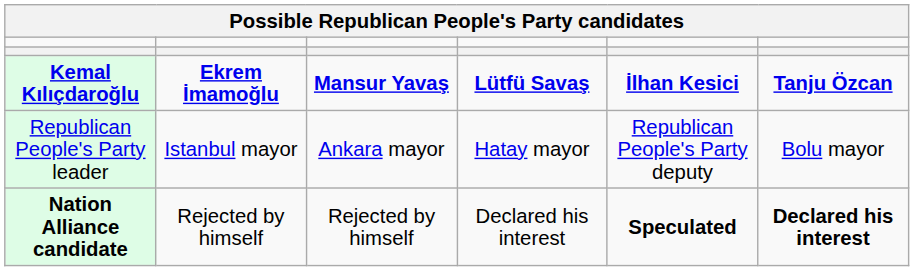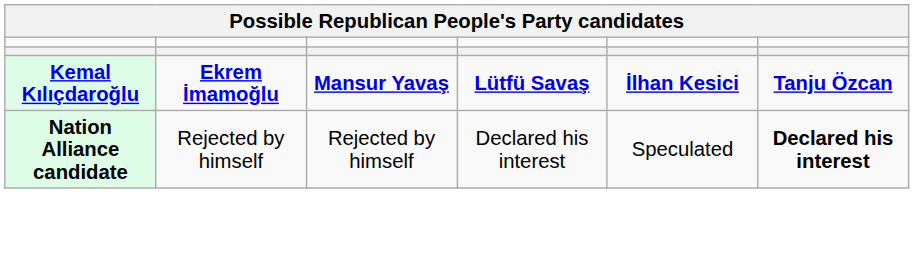- row: (80, 149)
(682, 227) bold -> (682, 149) normal
